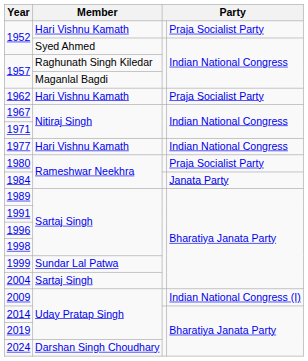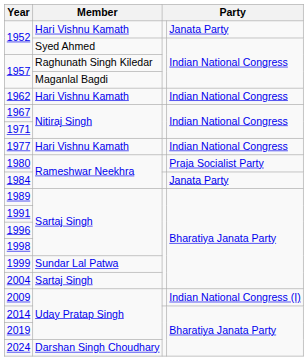(217, 29) Praja Socialist Party -> (199, 29) Janata Party
(217, 96) Praja Socialist Party -> (229, 96) Indian National Congress
